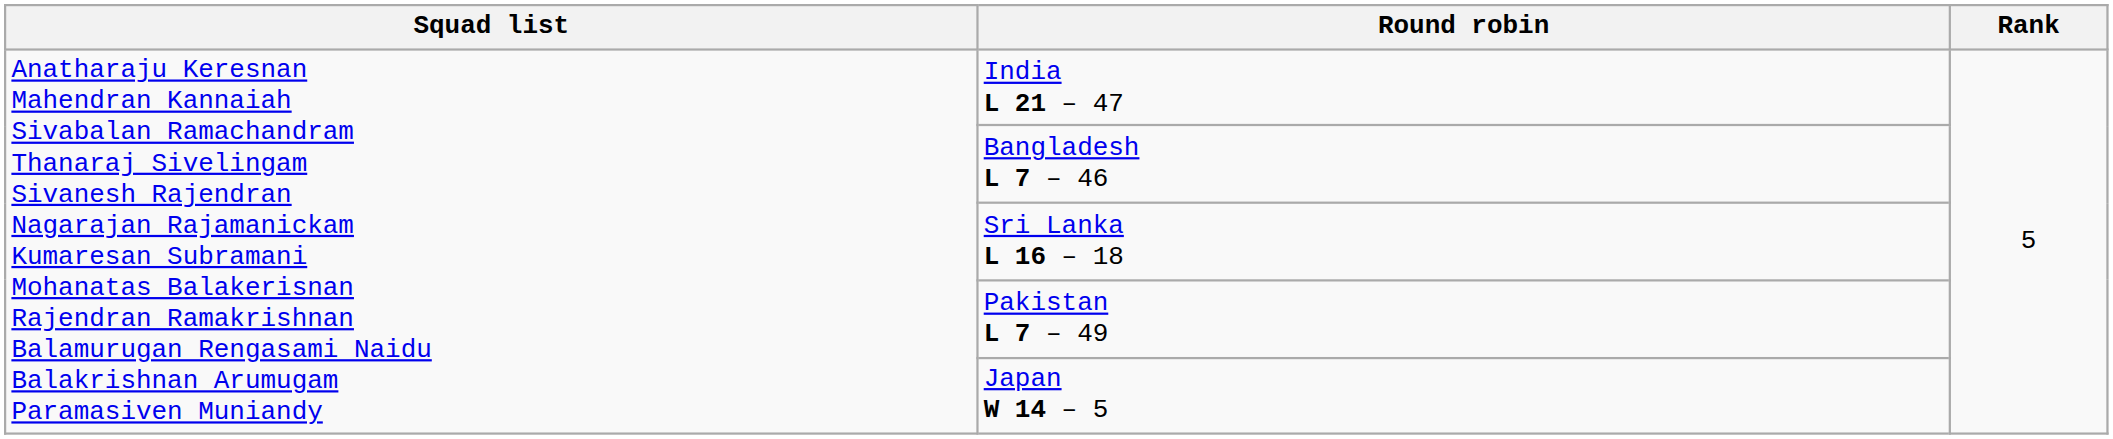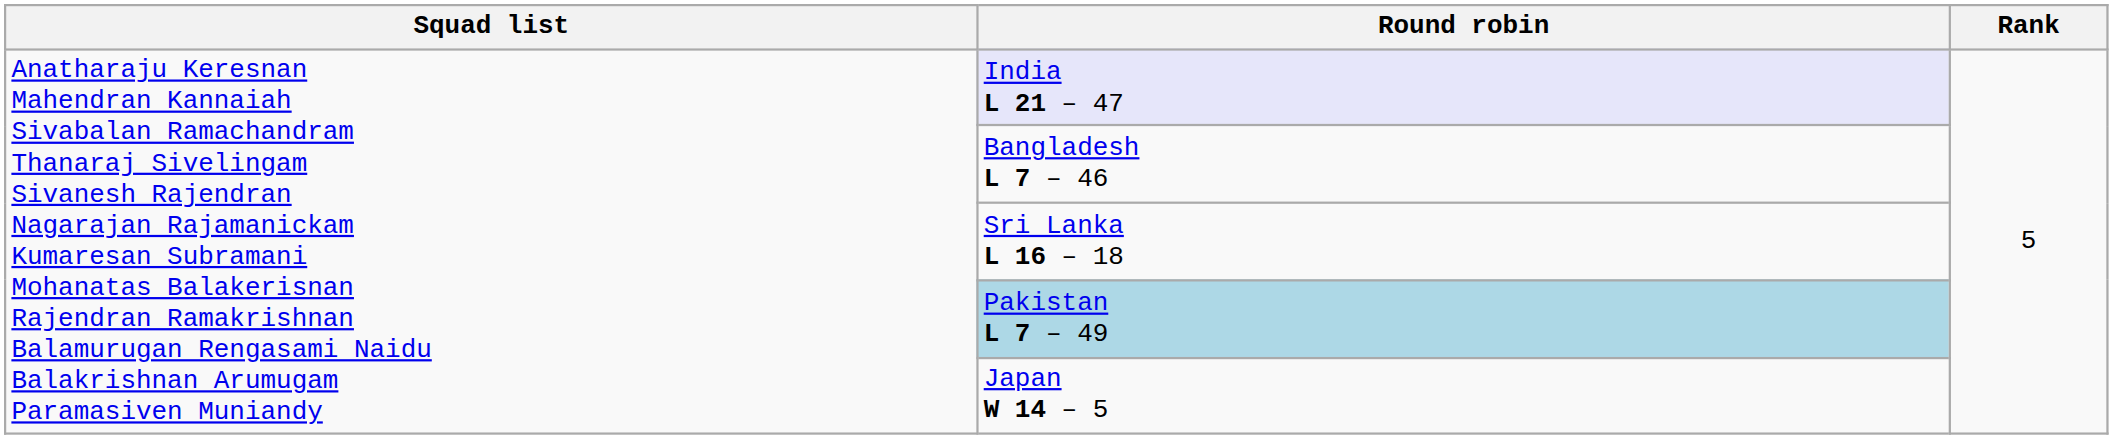(1054, 87) no background -> (1054, 87) lavender background
(1046, 318) no background -> (1046, 318) lightblue background
